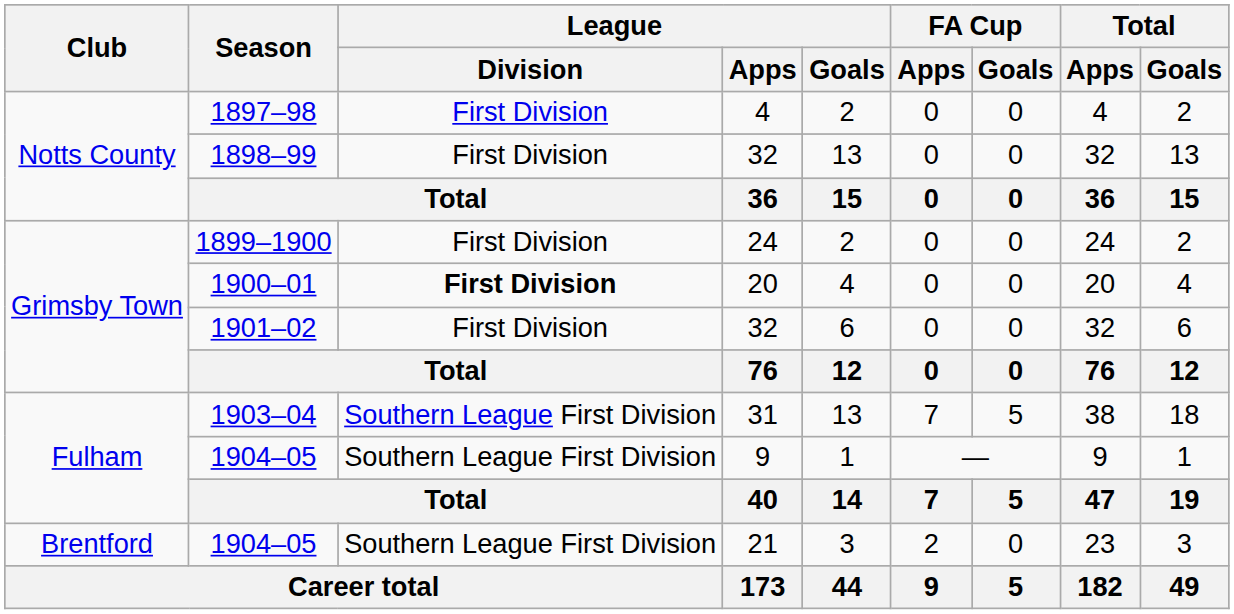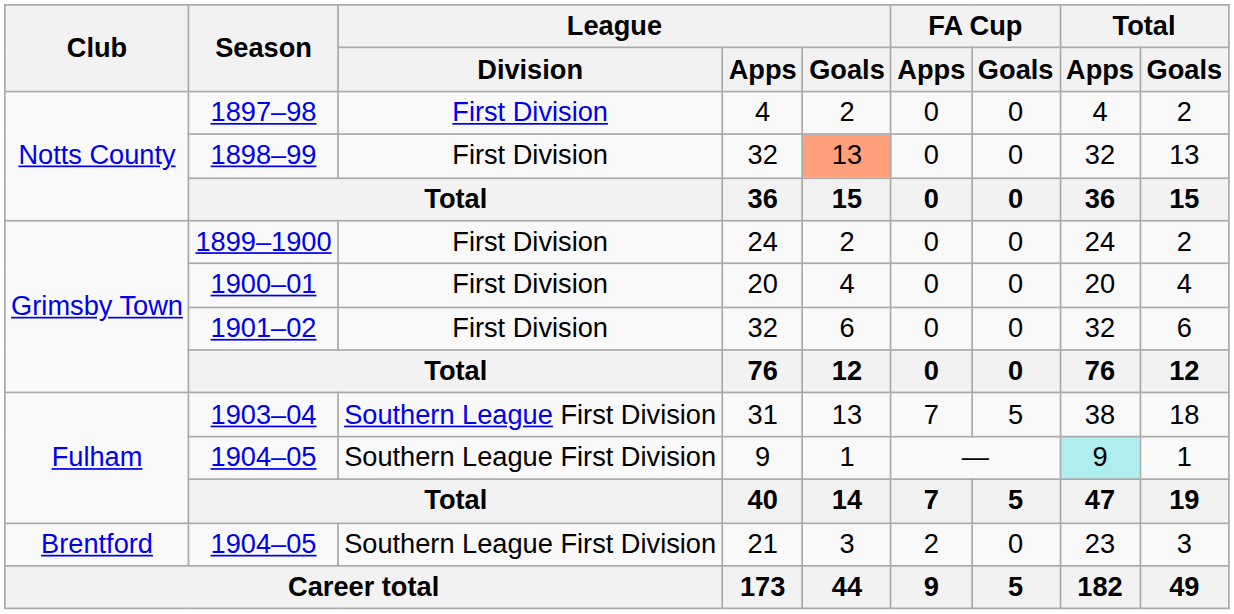(847, 155) no background -> (847, 155) lightsalmon background
(530, 284) bold -> (530, 284) normal
(1100, 457) no background -> (1100, 457) paleturquoise background
